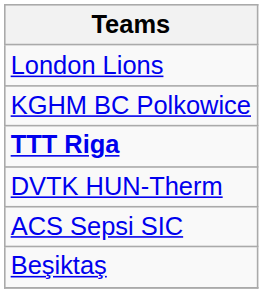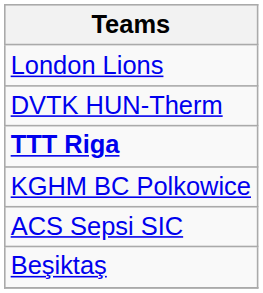(131, 105) KGHM BC Polkowice -> (117, 105) DVTK HUN-Therm
(117, 186) DVTK HUN-Therm -> (131, 186) KGHM BC Polkowice
